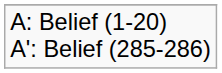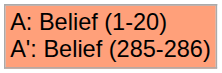(110, 36) no background -> (110, 36) lightsalmon background
